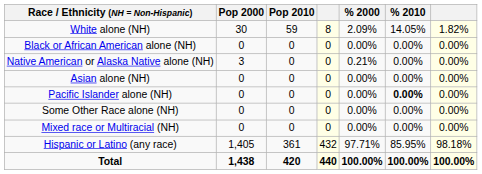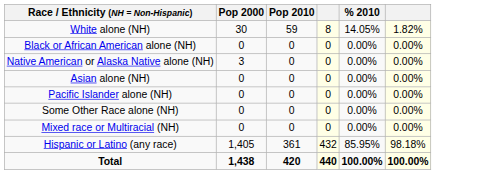- column: (362, 12)
(408, 95) bold -> (362, 95) normal
